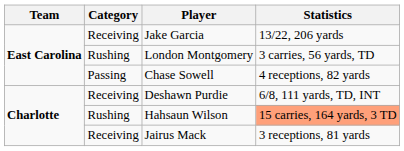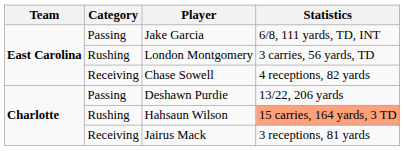(113, 35) Receiving -> (107, 35) Passing
(301, 35) 13/22, 206 yards -> (320, 35) 6/8, 111 yards, TD, INT
(107, 75) Passing -> (113, 75) Receiving
(113, 95) Receiving -> (107, 95) Passing
(320, 95) 6/8, 111 yards, TD, INT -> (301, 95) 13/22, 206 yards
